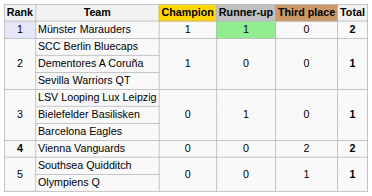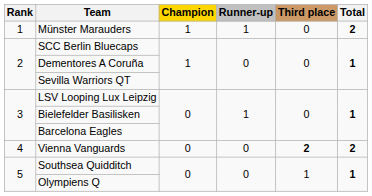(20, 30) lavender background -> (20, 30) no background
(246, 30) lightgreen background -> (246, 30) no background
(20, 149) bold -> (20, 149) normal
(307, 149) normal -> (307, 149) bold
